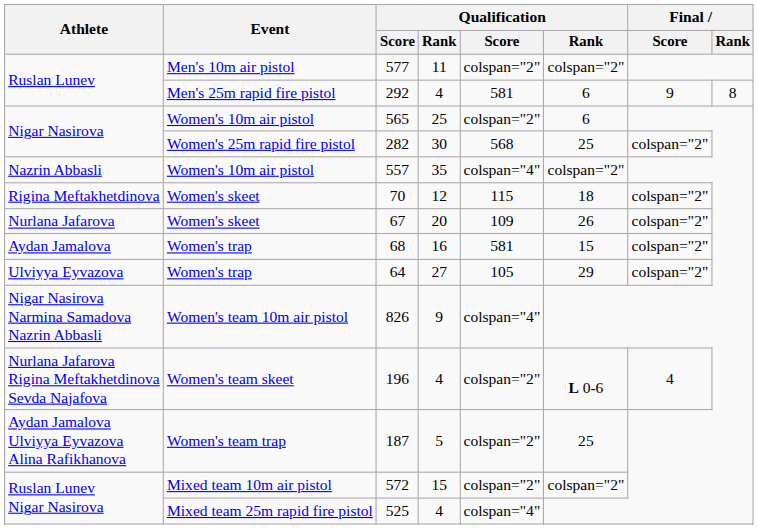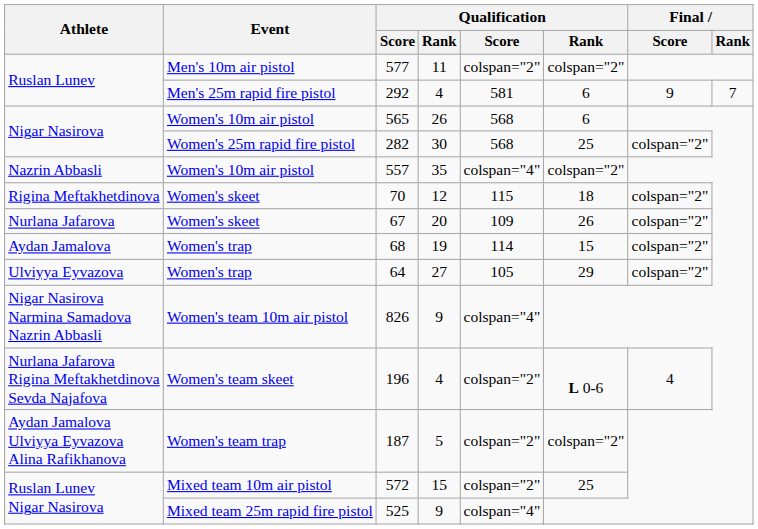(733, 93) 8 -> (733, 93) 7
(439, 118) 25 -> (439, 118) 26
(502, 118) colspan="2" -> (502, 118) 568
(439, 247) 16 -> (439, 247) 19
(502, 247) 581 -> (502, 247) 114
(586, 441) 25 -> (586, 441) colspan="2"
(586, 485) colspan="2" -> (586, 485) 25
(439, 511) 4 -> (439, 511) 9
